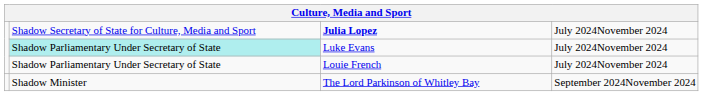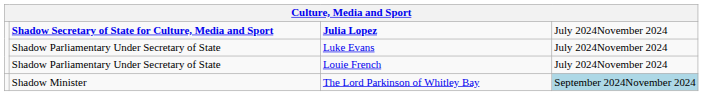(134, 30) normal -> (143, 30) bold
(116, 47) paleturquoise background -> (116, 47) no background
(625, 82) no background -> (625, 82) lightblue background
